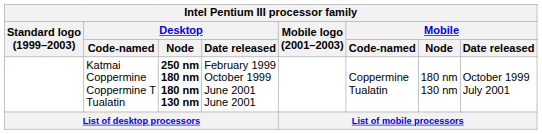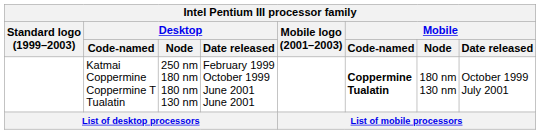(180, 84) bold -> (179, 84) normal
(379, 84) normal -> (380, 84) bold
